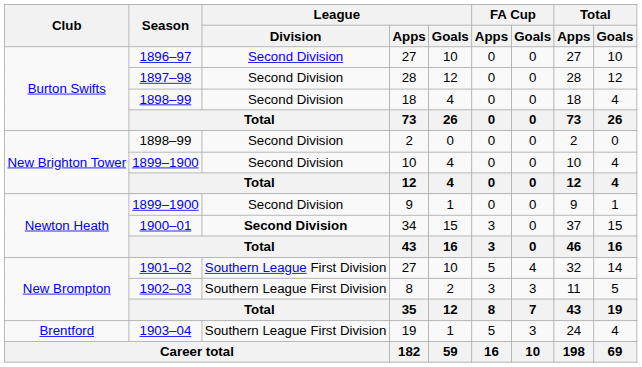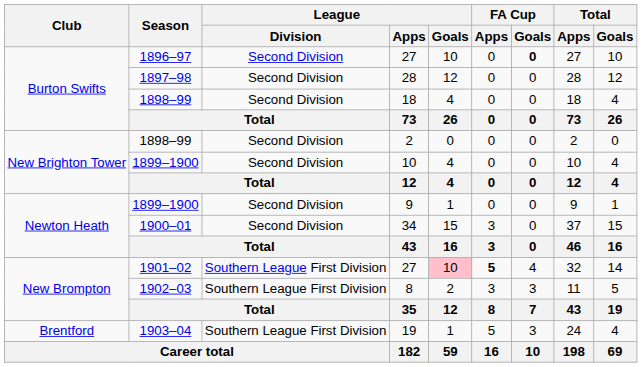(533, 57) normal -> (533, 57) bold
(296, 225) bold -> (296, 225) normal
(450, 267) no background -> (450, 267) pink background
(491, 267) normal -> (491, 267) bold
